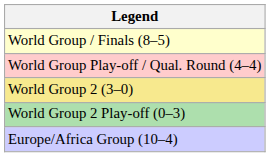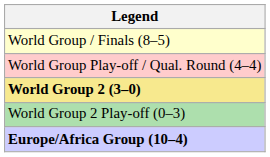(71, 89) normal -> (74, 89) bold
(93, 138) normal -> (98, 138) bold
